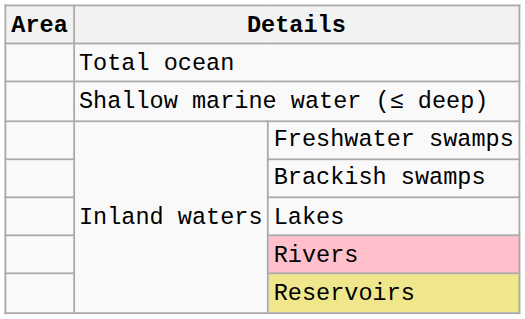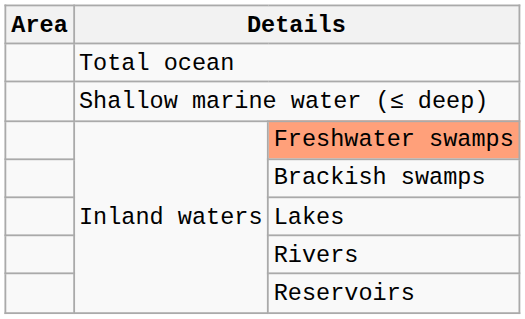(394, 140) no background -> (394, 140) lightsalmon background
(316, 255) pink background -> (316, 255) no background
(344, 293) khaki background -> (344, 293) no background
